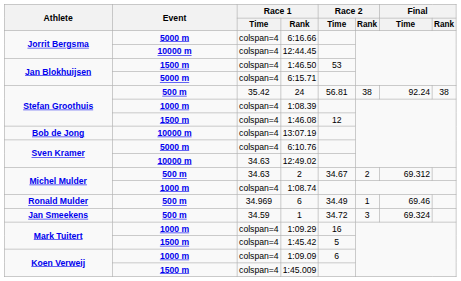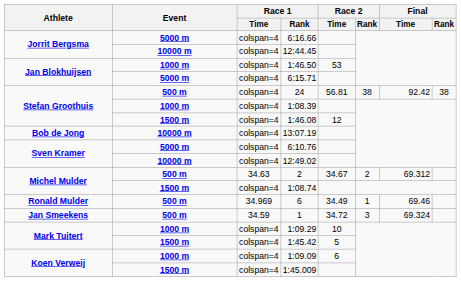(175, 65) 1500 m -> (175, 65) 1000 m
(259, 93) 35.42 -> (259, 93) colspan=4
(419, 93) 92.24 -> (419, 93) 92.42
(259, 161) 34.63 -> (259, 161) colspan=4
(175, 188) 1000 m -> (175, 188) 1500 m
(337, 229) 16 -> (337, 229) 10
